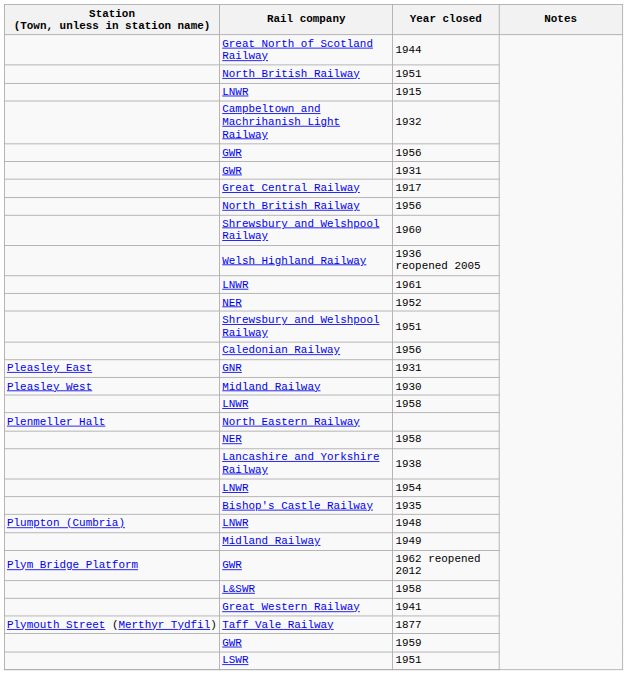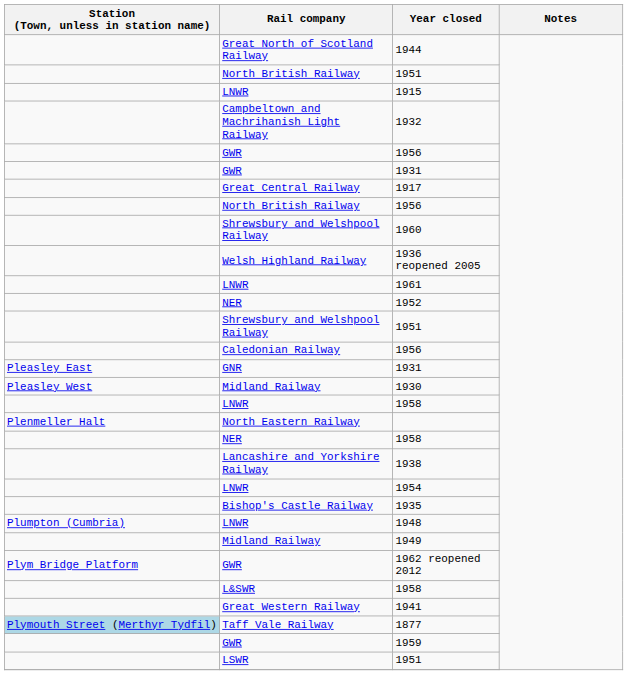(112, 625) no background -> (112, 625) lightblue background
